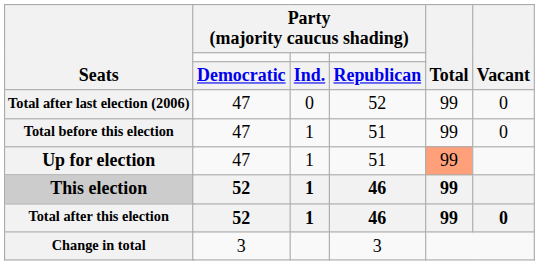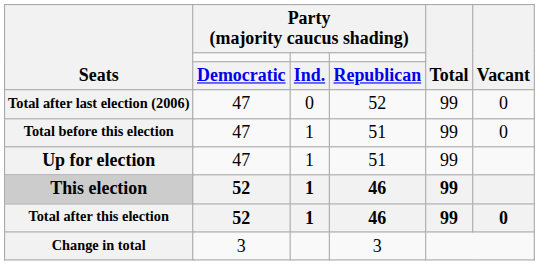(449, 160) lightsalmon background -> (449, 160) no background
